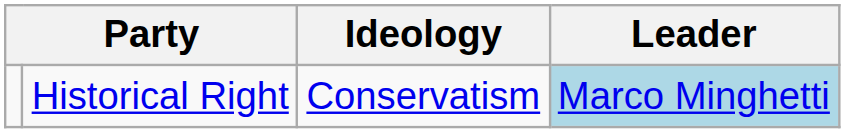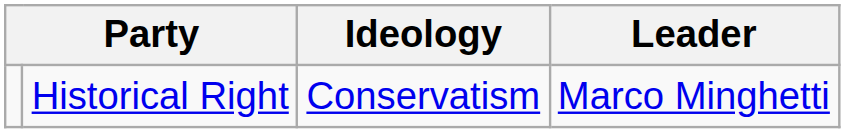(694, 95) lightblue background -> (694, 95) no background
